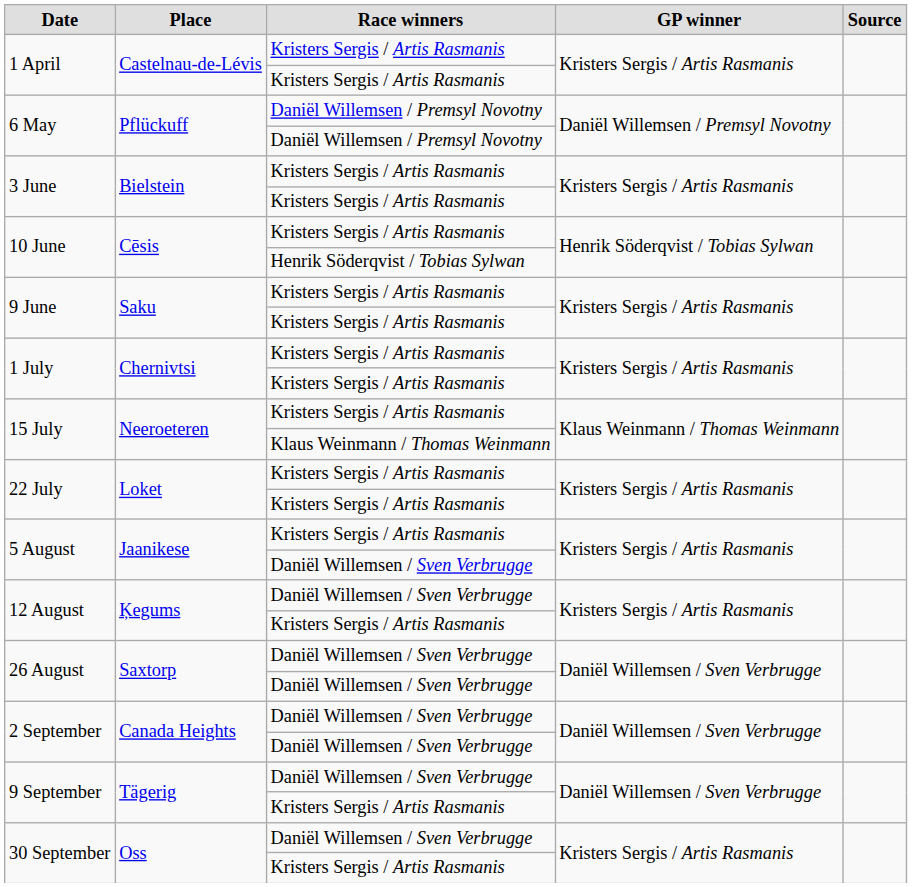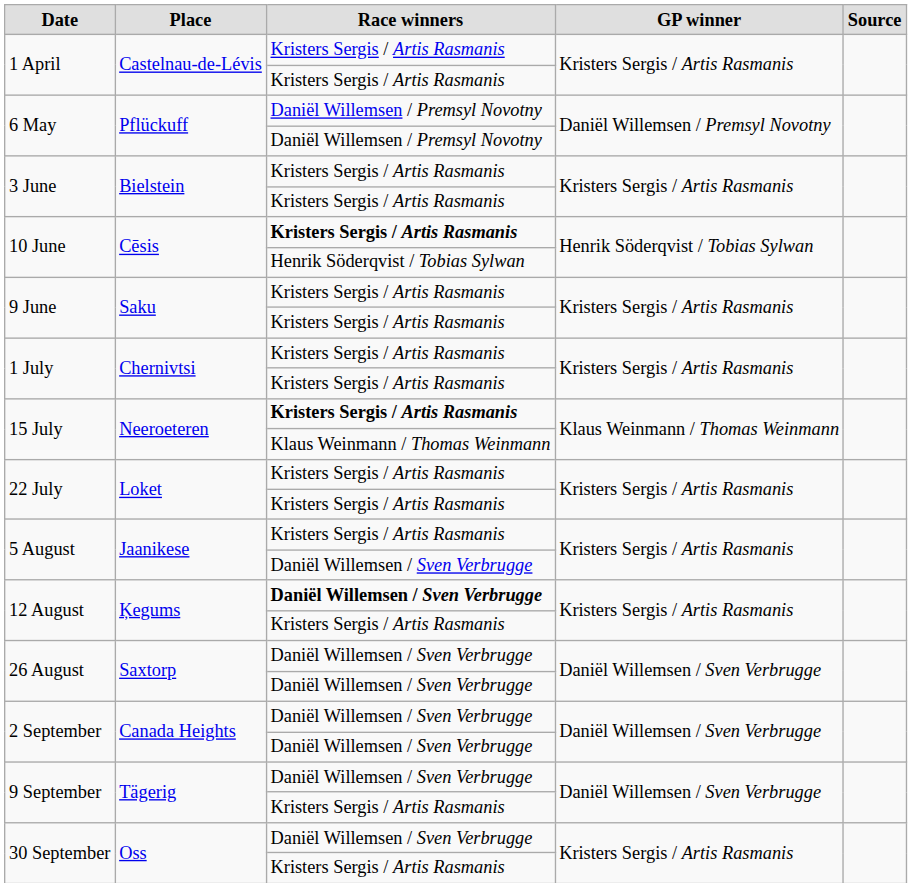(388, 231) normal -> (394, 231) bold
(388, 413) normal -> (394, 413) bold
(401, 594) normal -> (406, 594) bold
